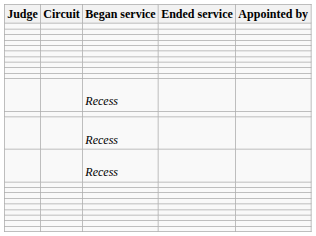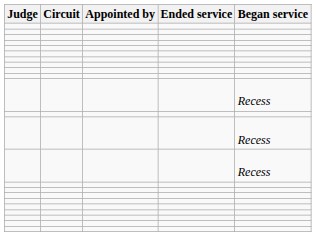columns swapped: (120, 14) <-> (273, 14)
